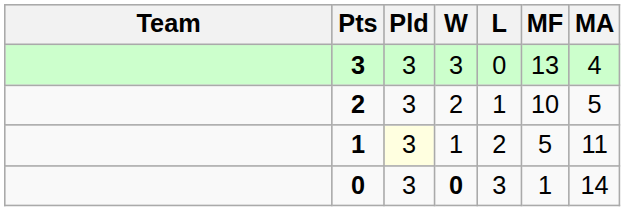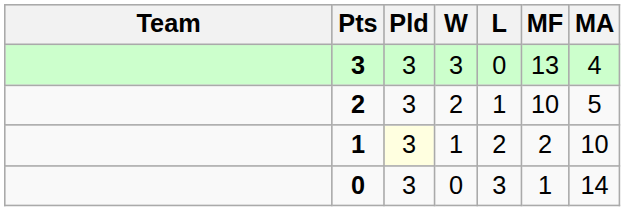(545, 144) 5 -> (545, 144) 2
(595, 144) 11 -> (595, 144) 10
(456, 184) bold -> (456, 184) normal
